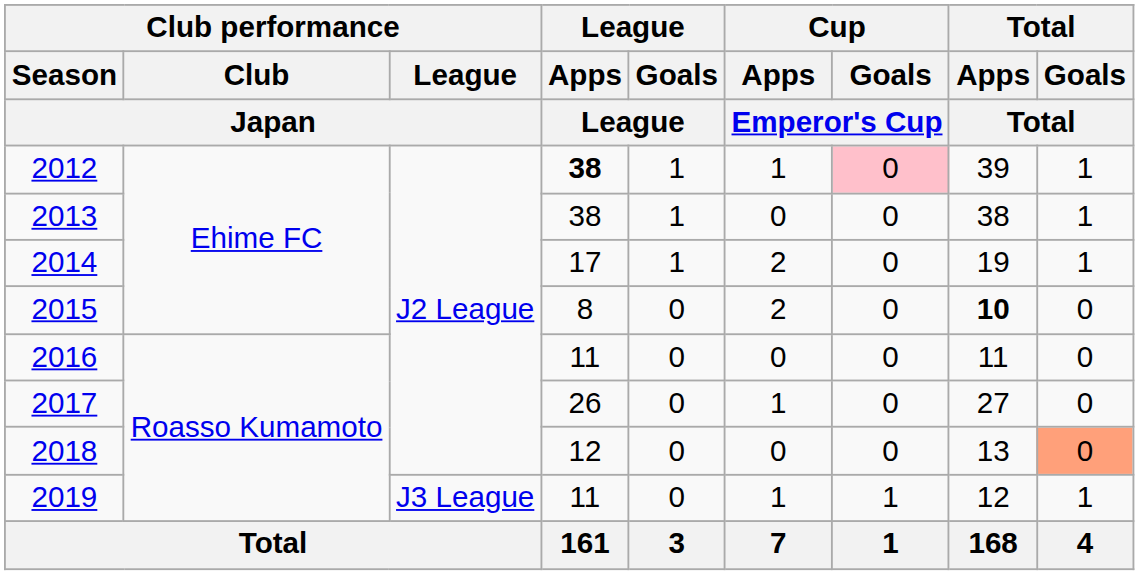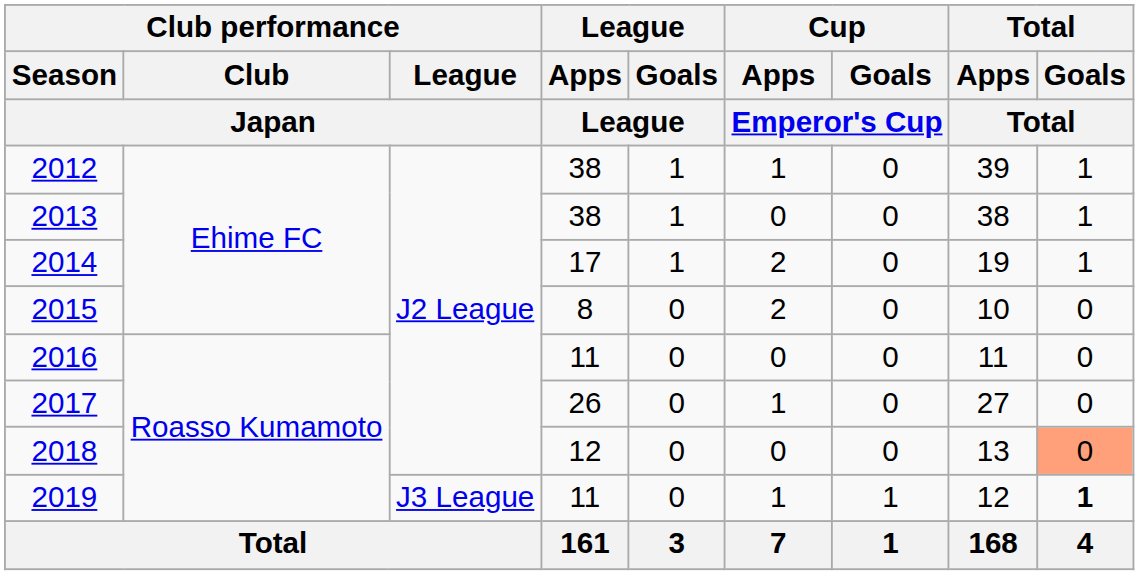(585, 168) bold -> (585, 168) normal
(891, 168) pink background -> (891, 168) no background
(993, 309) bold -> (993, 309) normal
(1085, 497) normal -> (1085, 497) bold
